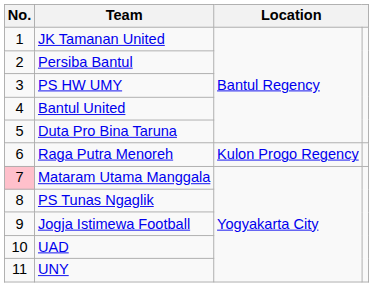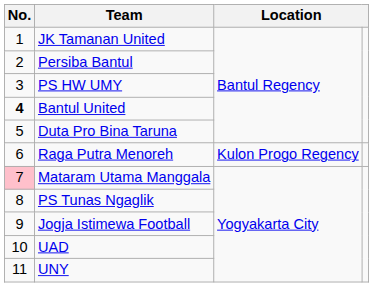(20, 108) normal -> (20, 108) bold
